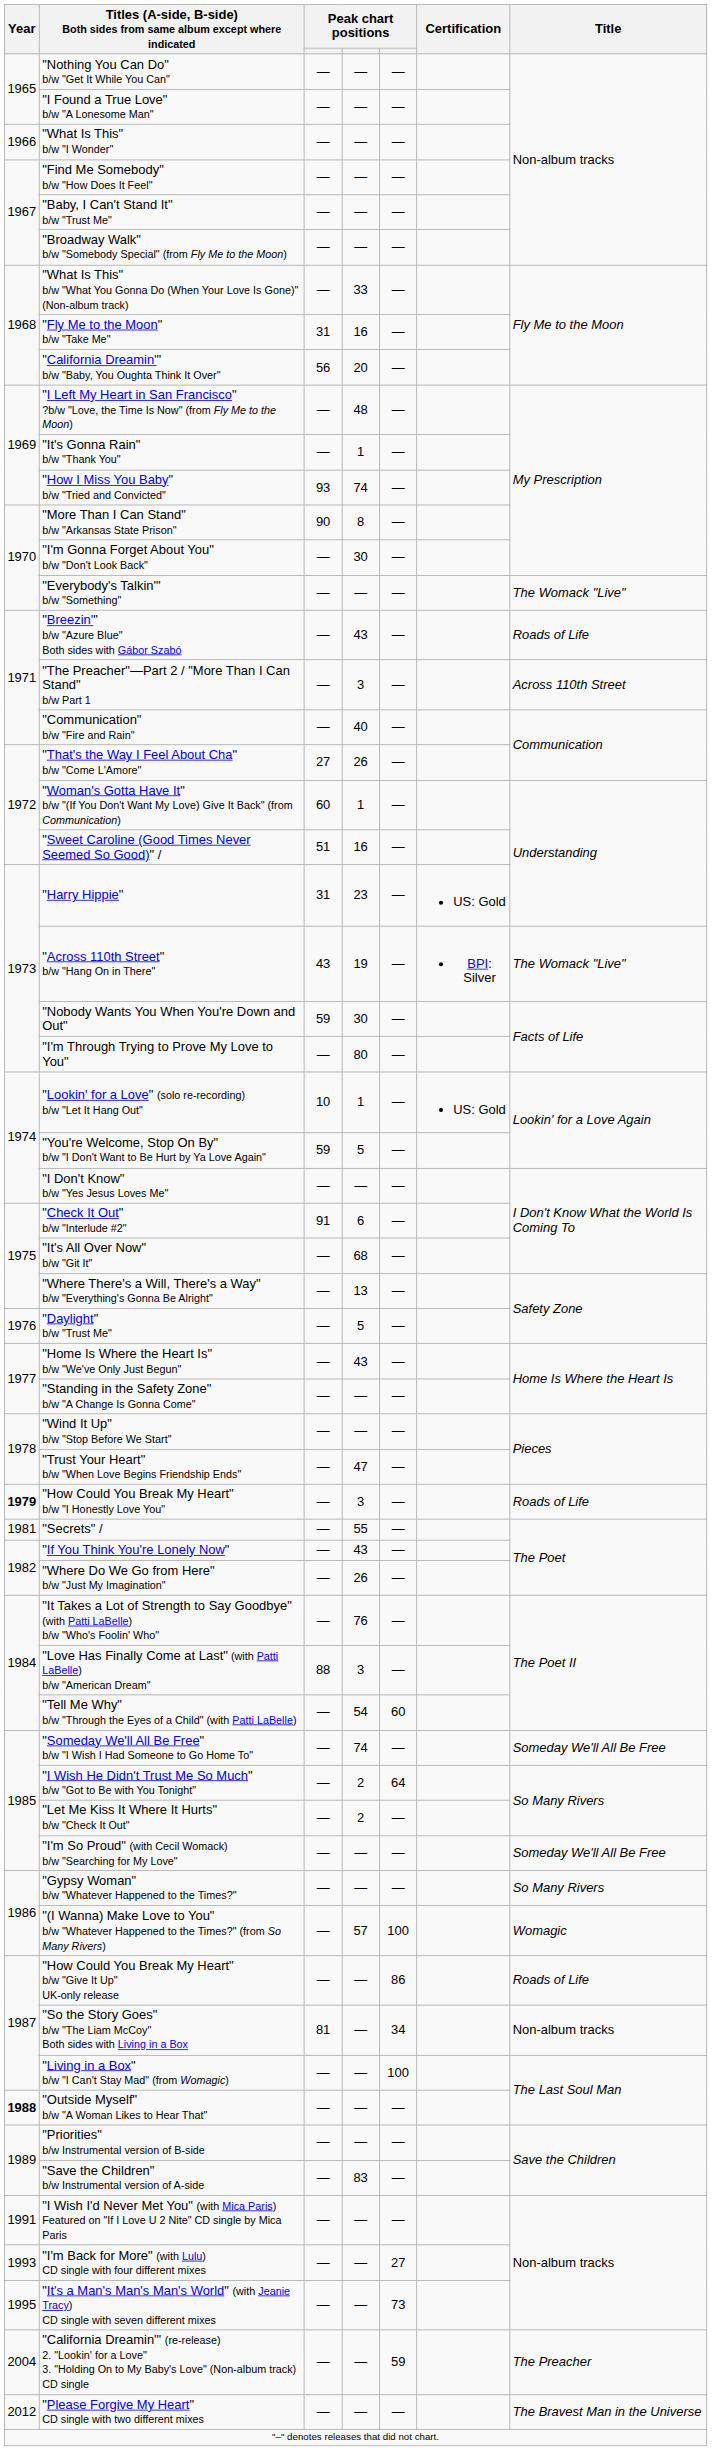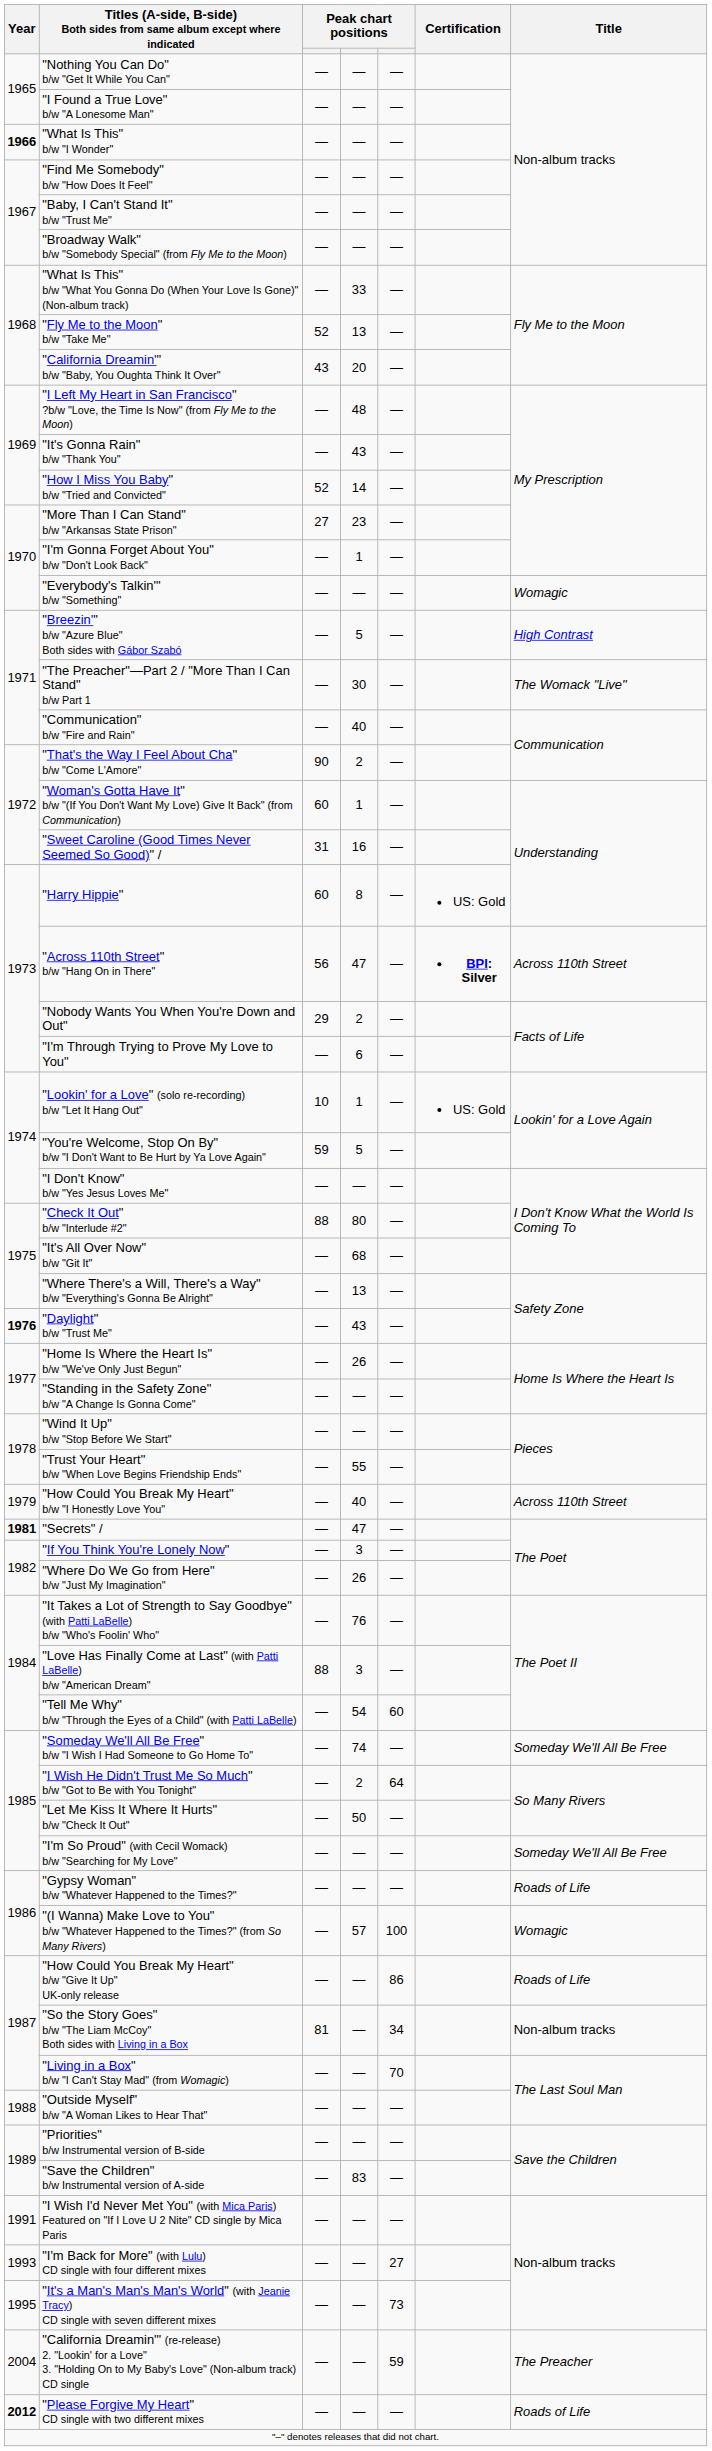(22, 142) normal -> (22, 142) bold
(323, 332) 31 -> (321, 332) 52
(361, 332) 16 -> (359, 332) 13
(323, 367) 56 -> (321, 367) 43
(361, 452) 1 -> (359, 452) 43
(323, 487) 93 -> (321, 487) 52
(361, 487) 74 -> (359, 487) 14
(323, 522) 90 -> (321, 522) 27
(361, 522) 8 -> (359, 522) 23
(361, 557) 30 -> (359, 557) 1
(569, 592) The Womack "Live" -> (541, 592) Womagic
(361, 635) 43 -> (359, 635) 5
(551, 635) Roads of Life -> (553, 635) High Contrast
(361, 684) 3 -> (359, 684) 30
(569, 684) Across 110th Street -> (570, 684) The Womack "Live"
(323, 762) 27 -> (321, 762) 90
(361, 762) 26 -> (359, 762) 2
(323, 847) 51 -> (321, 847) 31
(323, 895) 31 -> (321, 895) 60
(361, 895) 23 -> (359, 895) 8
(323, 963) 43 -> (321, 963) 56
(361, 963) 19 -> (359, 963) 47
(463, 971) normal -> (463, 971) bold
(569, 963) The Womack "Live" -> (570, 963) Across 110th Street
(323, 1019) 59 -> (321, 1019) 29
(361, 1019) 30 -> (359, 1019) 2
(361, 1054) 80 -> (359, 1054) 6
(323, 1220) 91 -> (321, 1220) 88
(361, 1220) 6 -> (359, 1220) 80
(22, 1326) normal -> (22, 1326) bold
(361, 1326) 5 -> (359, 1326) 43
(361, 1361) 43 -> (359, 1361) 26
(361, 1466) 47 -> (359, 1466) 55
(22, 1501) bold -> (22, 1501) normal
(361, 1501) 3 -> (359, 1501) 40
(551, 1501) Roads of Life -> (570, 1501) Across 110th Street
(22, 1529) normal -> (22, 1529) bold
(361, 1529) 55 -> (359, 1529) 47
(361, 1550) 43 -> (359, 1550) 3
(361, 1818) 2 -> (359, 1818) 50
(558, 1888) So Many Rivers -> (552, 1888) Roads of Life
(398, 2072) 100 -> (397, 2072) 70
(22, 2107) bold -> (22, 2107) normal
(22, 2411) normal -> (22, 2411) bold
(607, 2411) The Bravest Man in the Universe -> (552, 2411) Roads of Life
